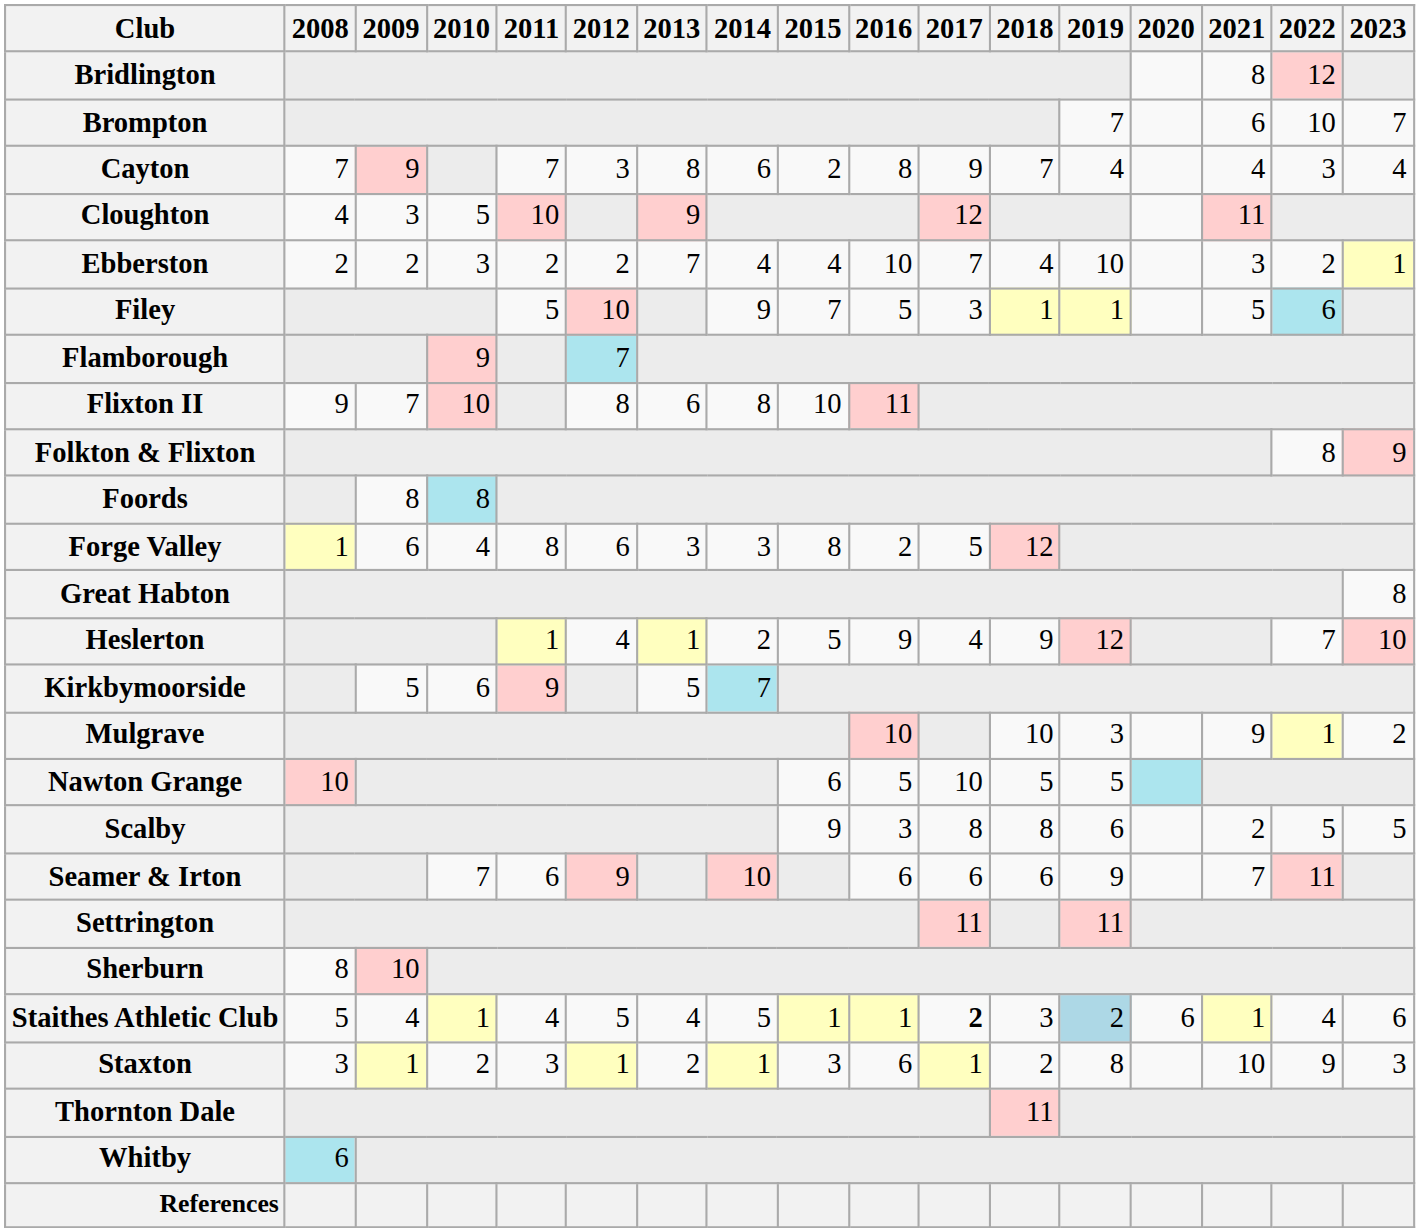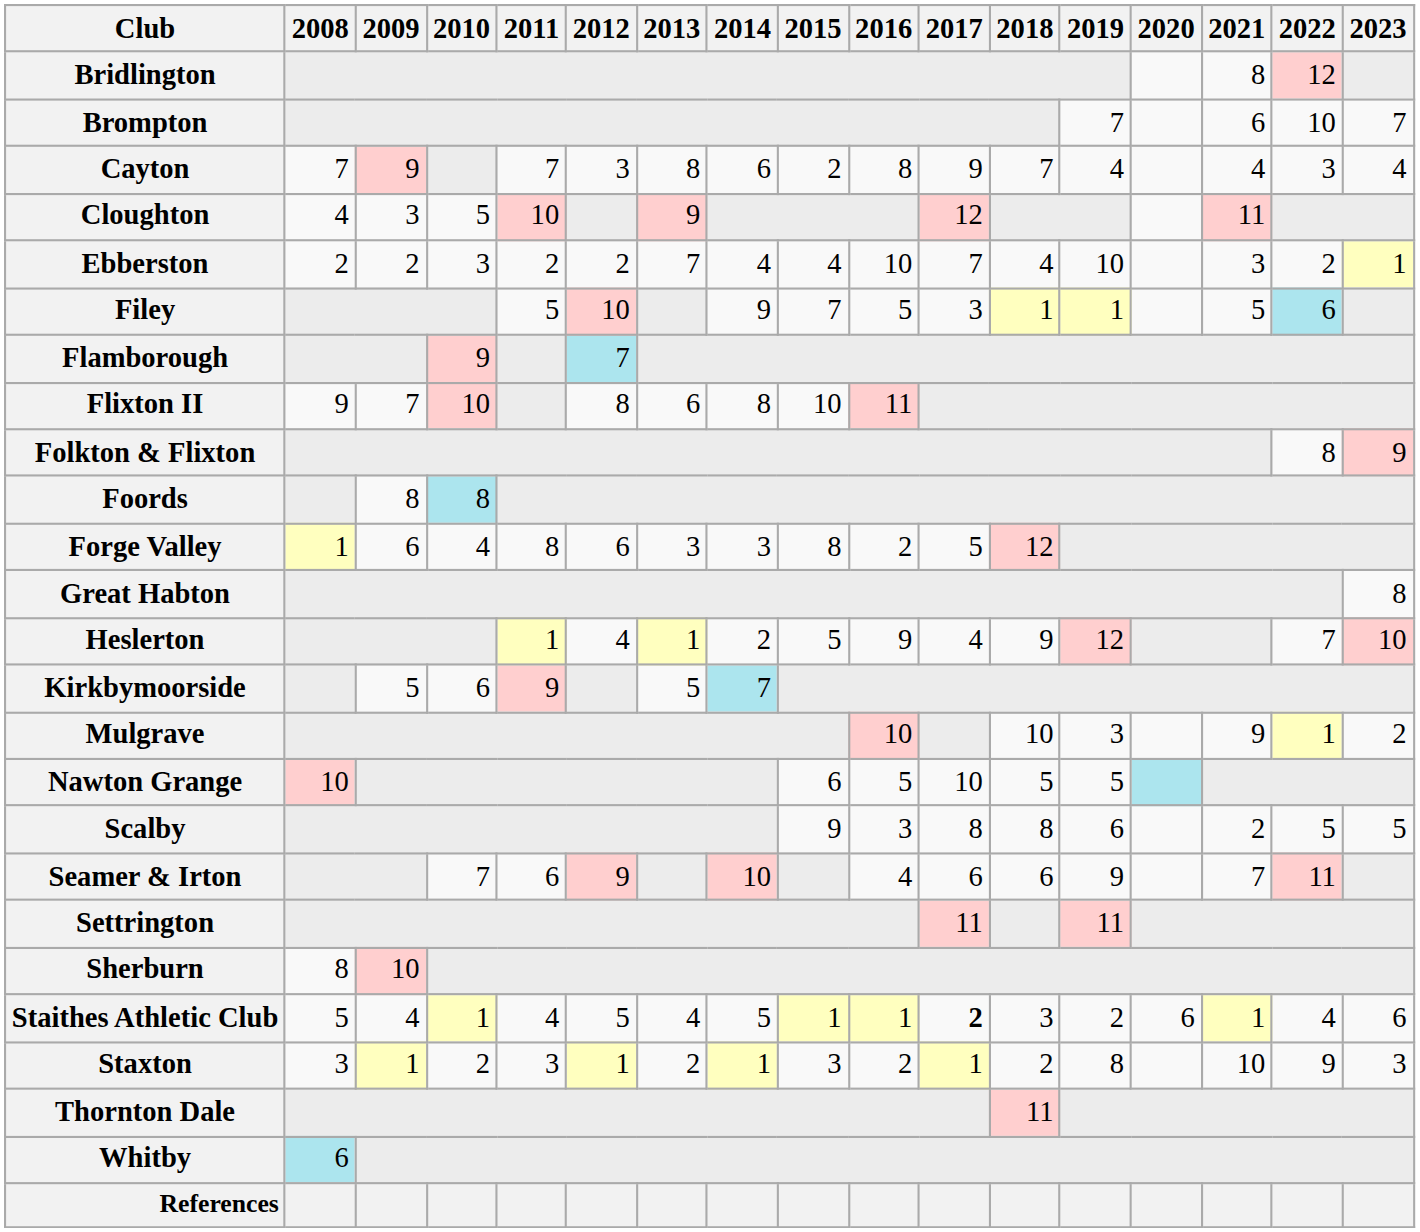(905, 875) 6 -> (905, 875) 4
(1117, 1017) lightblue background -> (1117, 1017) no background
(905, 1064) 6 -> (905, 1064) 2
